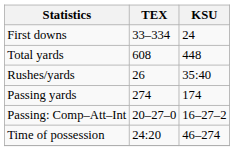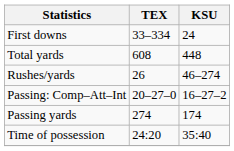(197, 75) 35:40 -> (201, 75) 46–274
rows swapped: (42, 95) <-> (67, 115)
(201, 135) 46–274 -> (197, 135) 35:40
